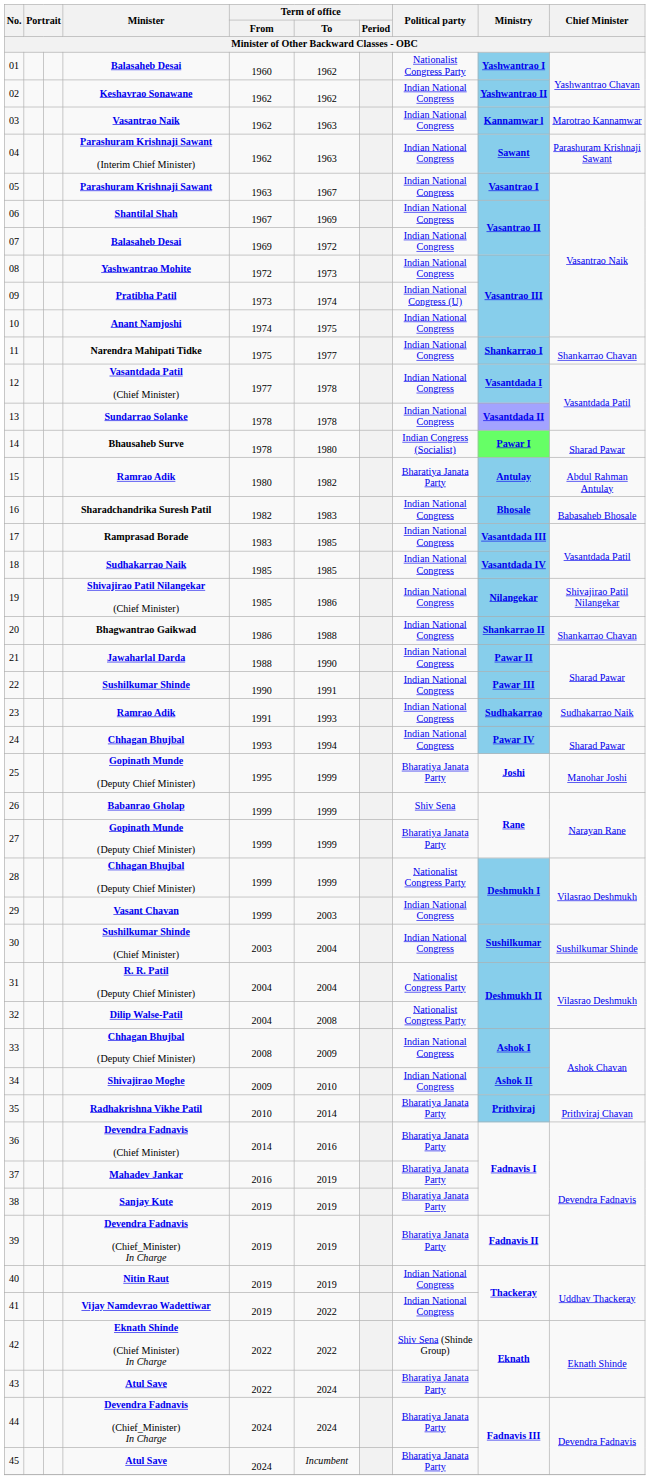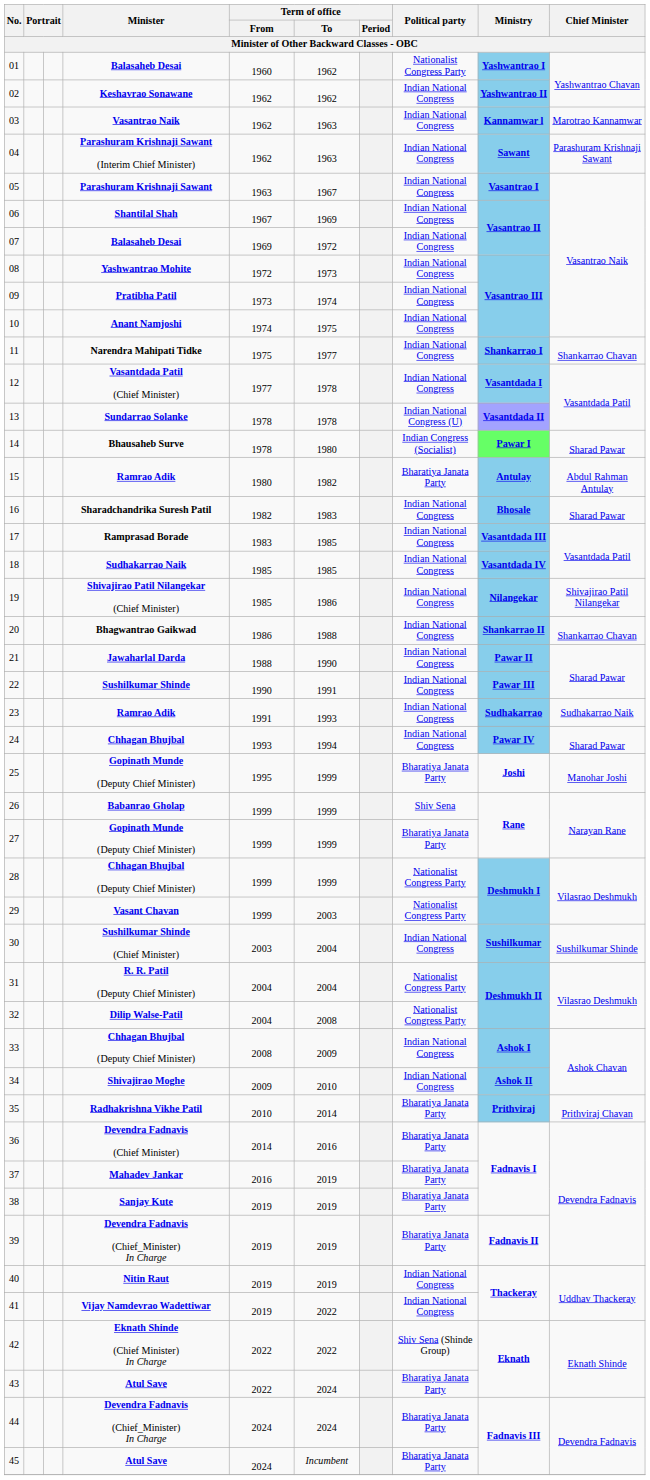(435, 296) Indian National Congress (U) -> (435, 296) Indian National Congress
(435, 416) Indian National Congress -> (435, 416) Indian National Congress (U)
(597, 515) Babasaheb Bhosale -> (597, 515) Sharad Pawar
(435, 910) Indian National Congress -> (435, 910) Nationalist Congress Party
